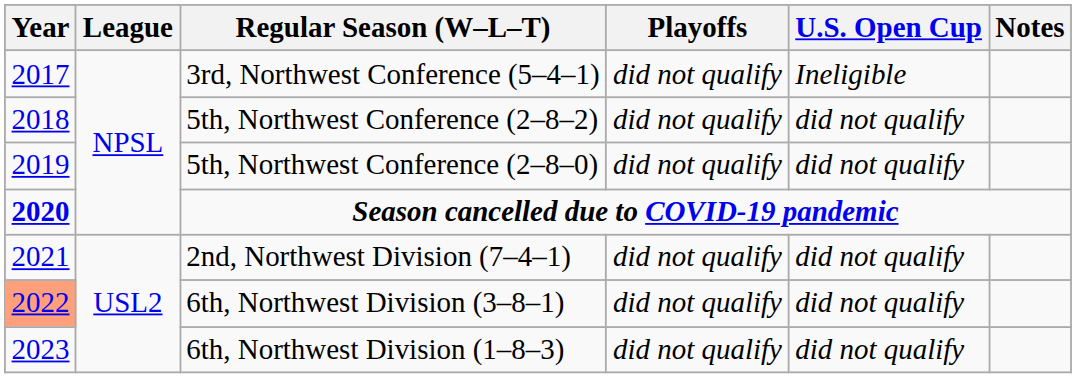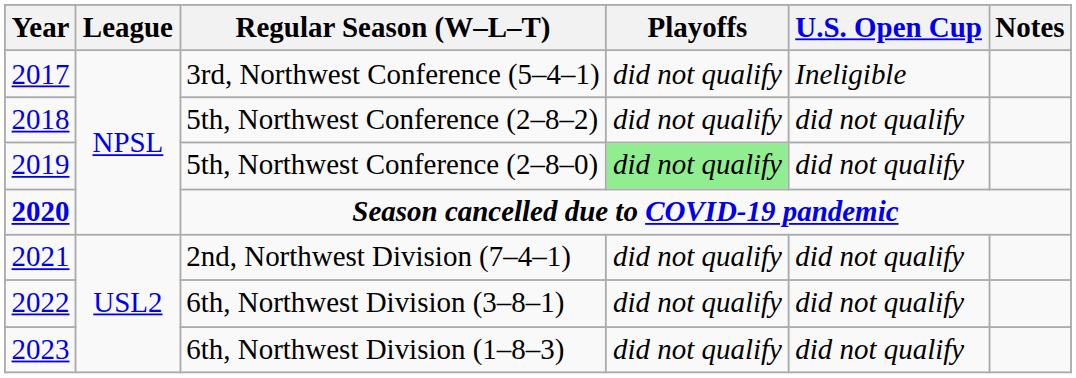(697, 165) no background -> (697, 165) lightgreen background
(41, 303) lightsalmon background -> (41, 303) no background
